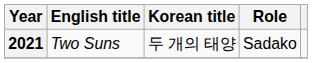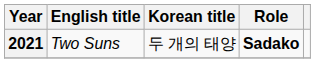(270, 43) normal -> (271, 43) bold
